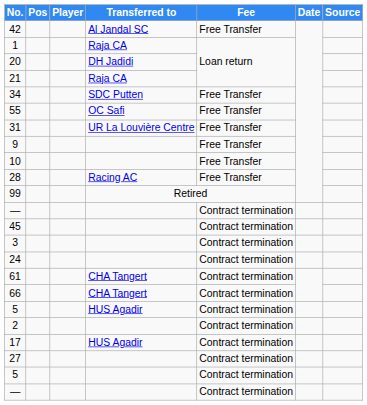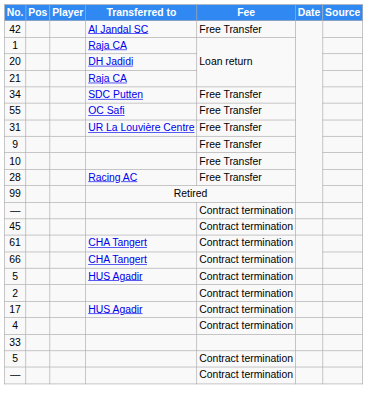- row: (15, 243)
- row: (15, 260)
- row: (15, 359)
+ row: (15, 326)
+ row: (15, 342)
